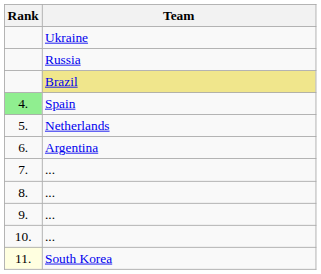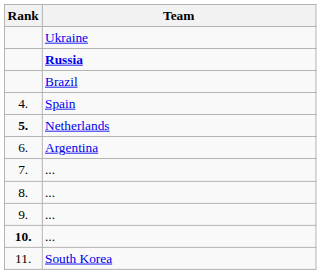(63, 59) normal -> (64, 59) bold
(61, 81) khaki background -> (61, 81) no background
(23, 103) lightgreen background -> (23, 103) no background
(23, 125) normal -> (23, 125) bold
(23, 236) normal -> (23, 236) bold
(23, 258) lightyellow background -> (23, 258) no background
